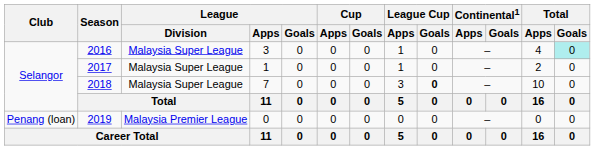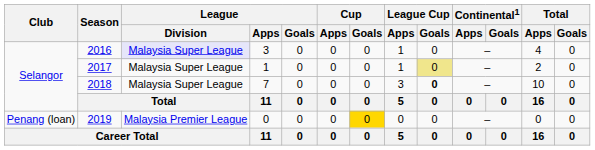(186, 50) no background -> (186, 50) lavender background
(572, 50) paleturquoise background -> (572, 50) no background
(435, 67) no background -> (435, 67) khaki background
(367, 119) no background -> (367, 119) gold background
